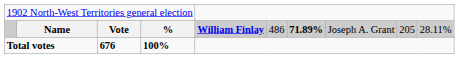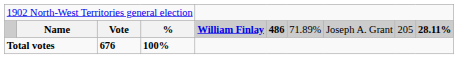(277, 29) normal -> (277, 29) bold
(306, 29) bold -> (305, 29) normal
(436, 29) normal -> (435, 29) bold
